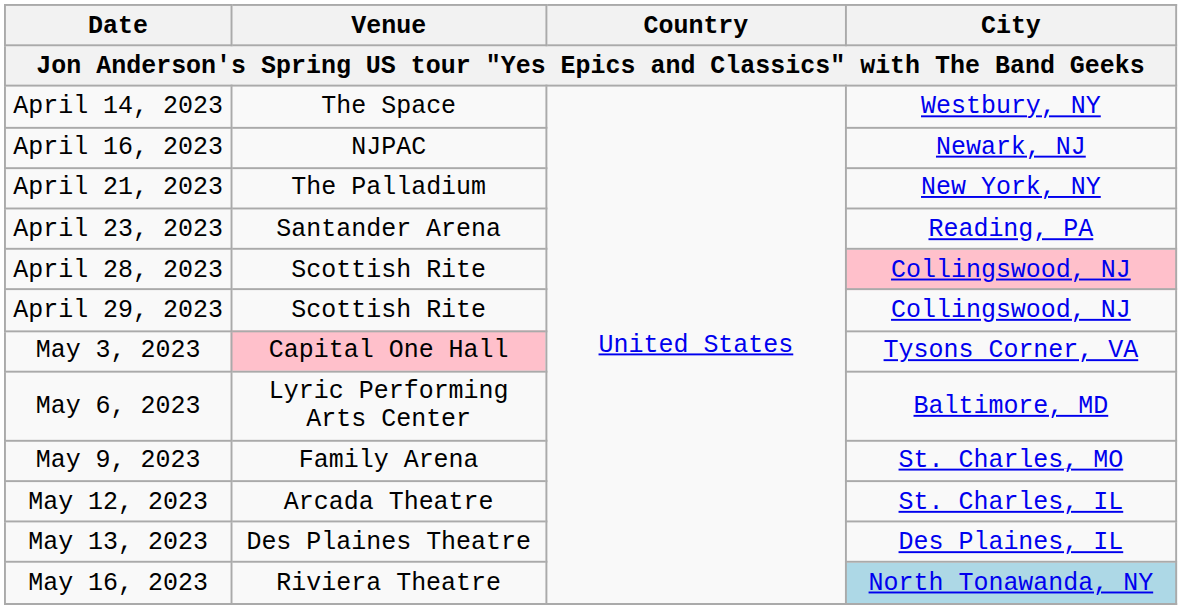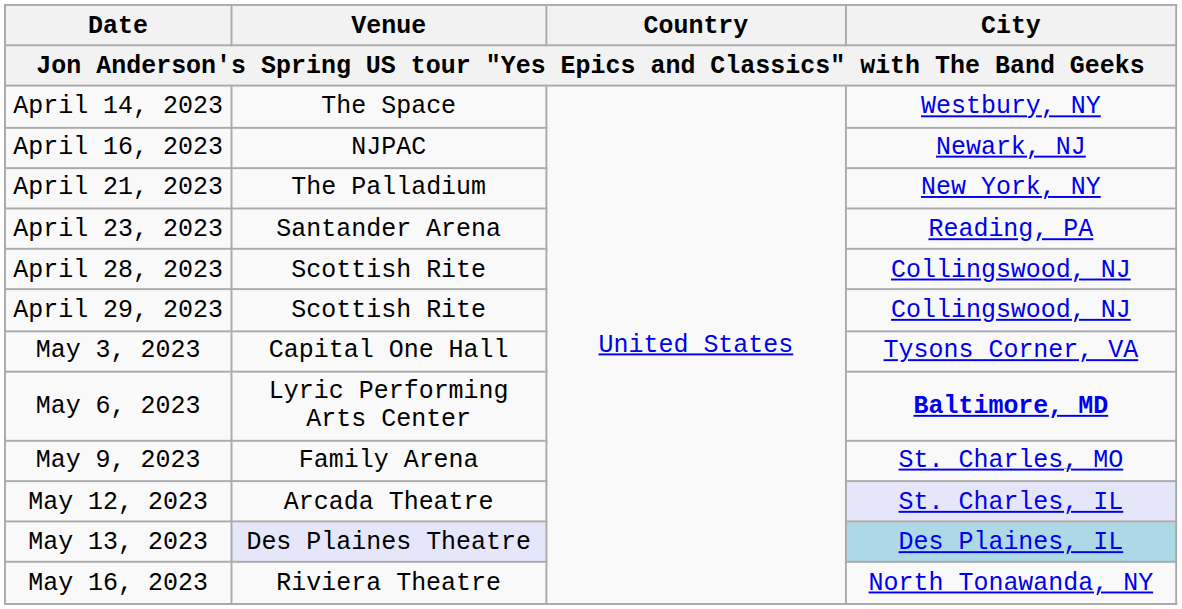(1011, 269) pink background -> (1011, 269) no background
(389, 351) pink background -> (389, 351) no background
(1011, 406) normal -> (1011, 406) bold
(1011, 502) no background -> (1011, 502) lavender background
(389, 542) no background -> (389, 542) lavender background
(1011, 542) no background -> (1011, 542) lightblue background
(1011, 583) lightblue background -> (1011, 583) no background
